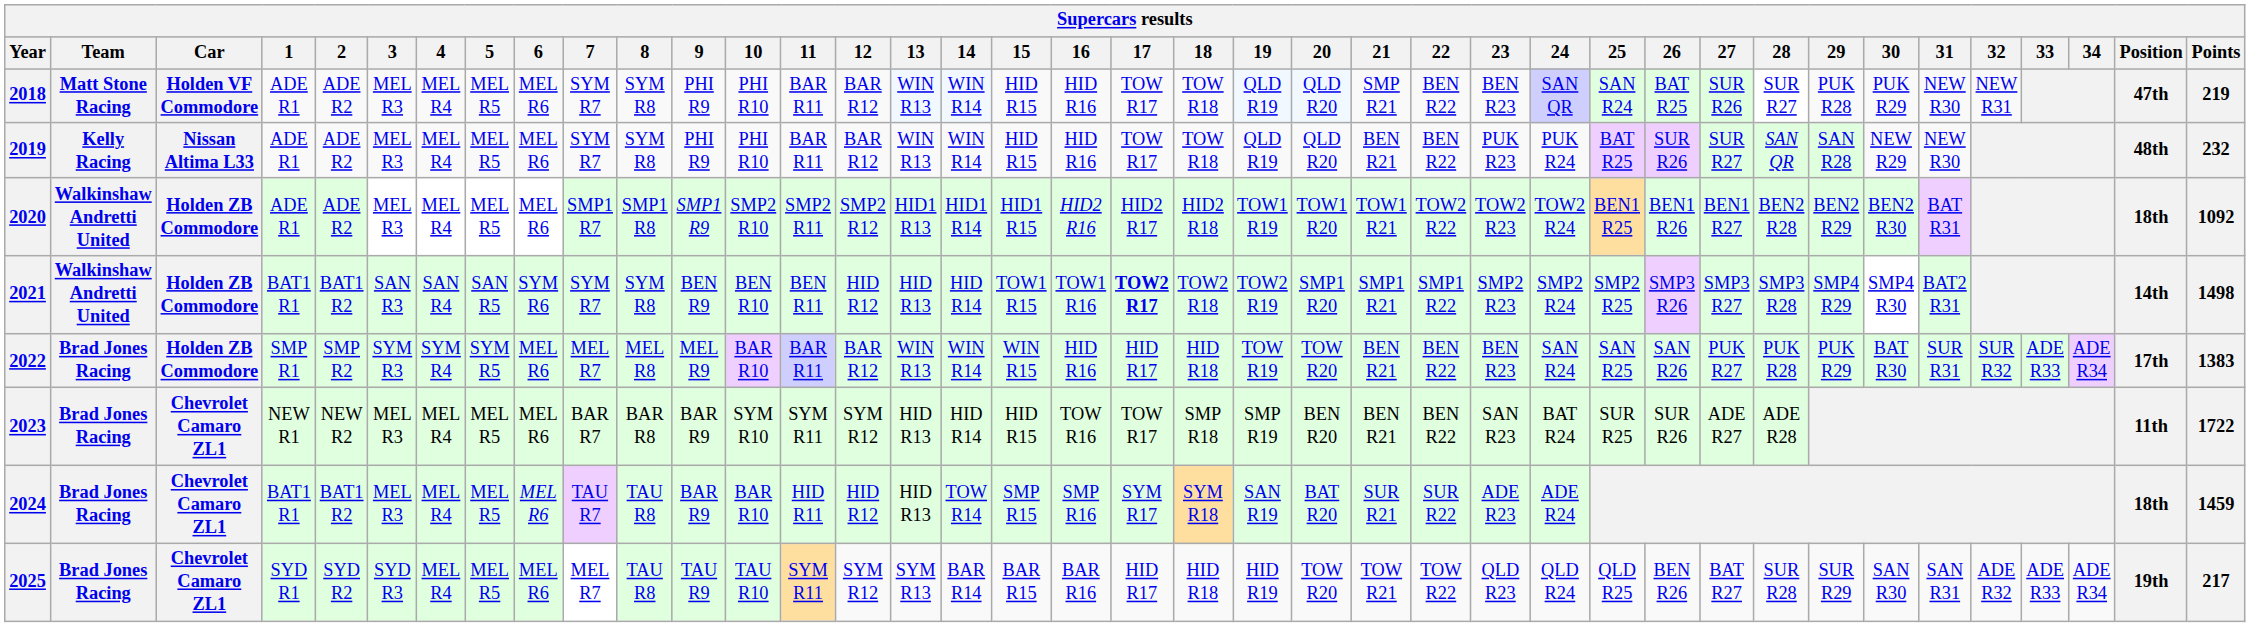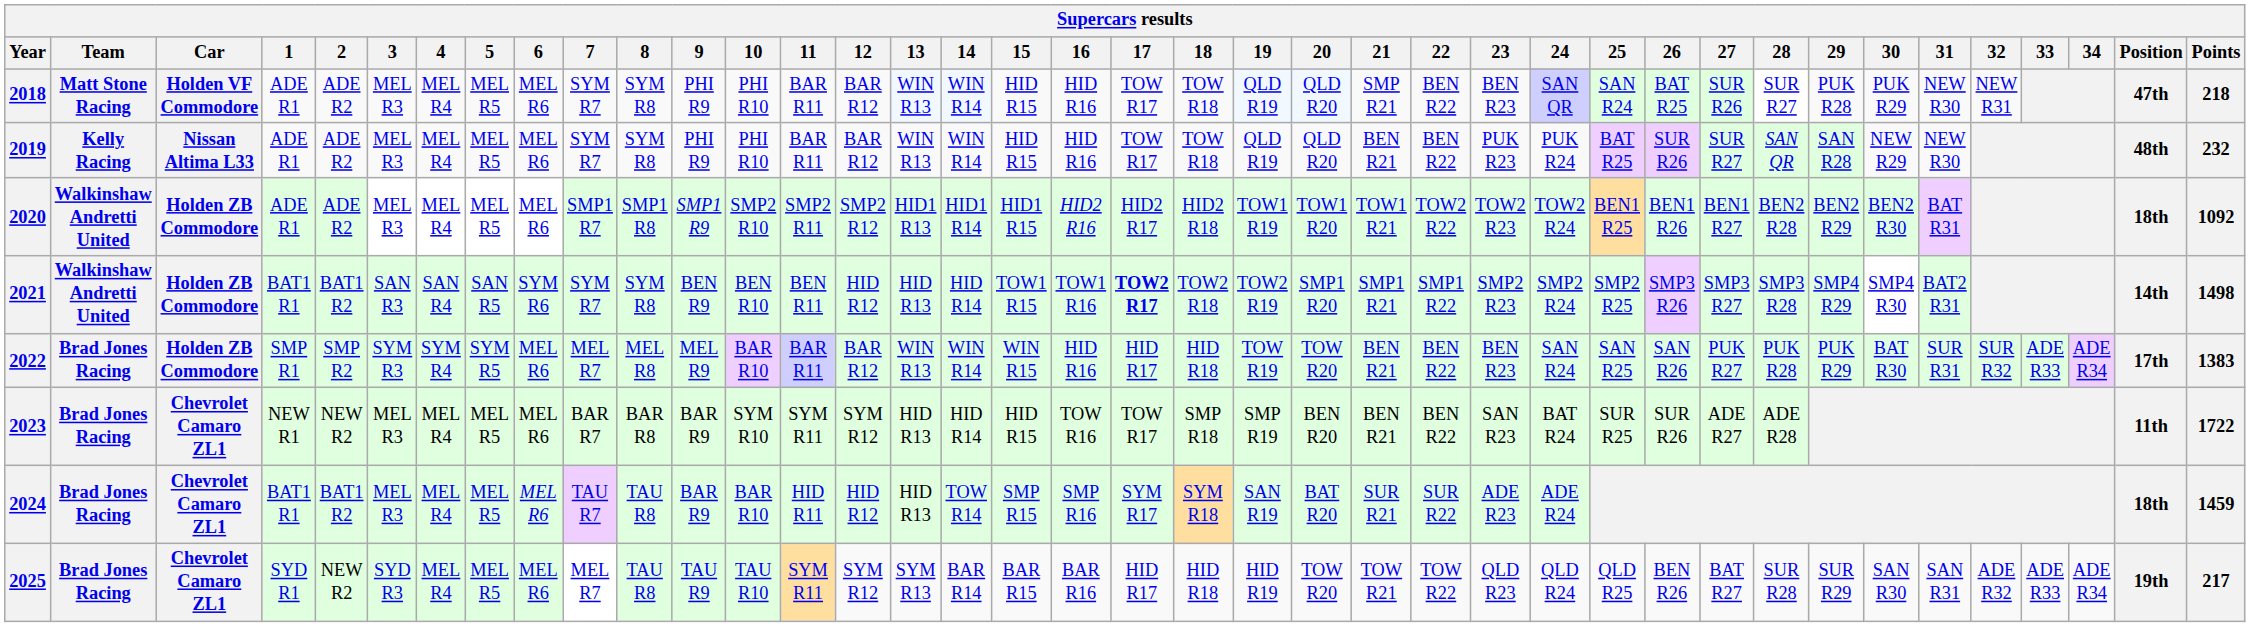(2216, 95) 219 -> (2216, 95) 218
(342, 581) SYD R2 -> (342, 581) NEW R2
